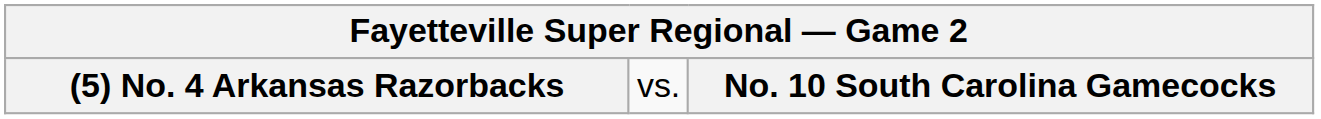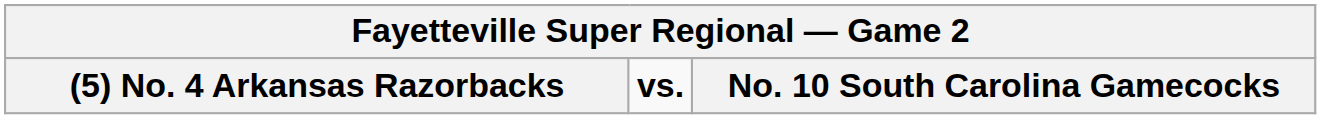(659, 85) normal -> (661, 85) bold
